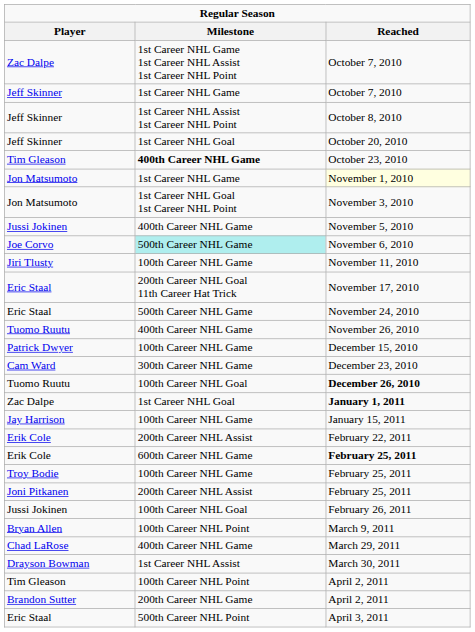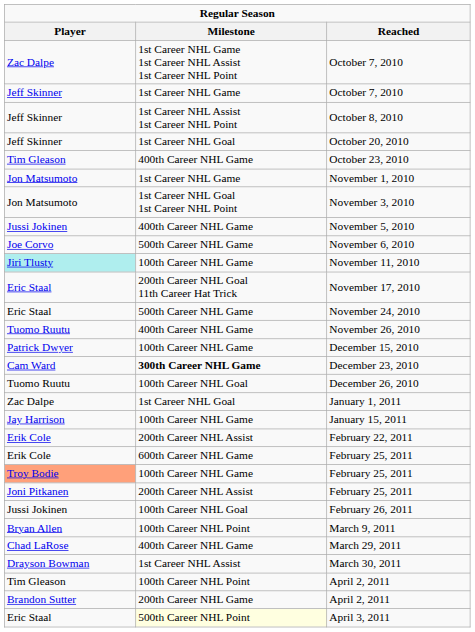(199, 159) bold -> (196, 159) normal
(371, 177) lightyellow background -> (372, 177) no background
(195, 244) paleturquoise background -> (196, 244) no background
(30, 262) no background -> (30, 262) paleturquoise background
(195, 365) normal -> (199, 365) bold
(374, 383) bold -> (374, 383) normal
(367, 401) bold -> (365, 401) normal
(372, 455) bold -> (371, 455) normal
(33, 473) no background -> (33, 473) lightsalmon background
(194, 617) no background -> (194, 617) lightyellow background
